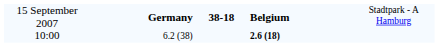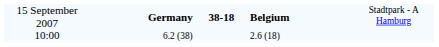(265, 36) bold -> (265, 36) normal
